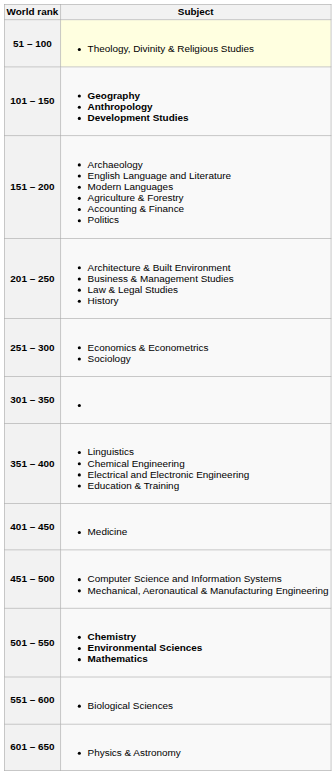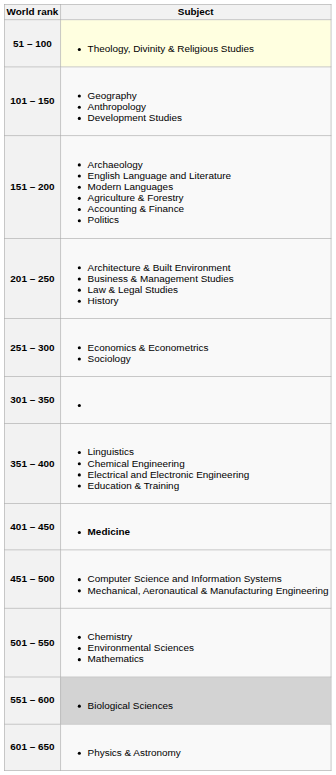(196, 107) bold -> (196, 107) normal
(196, 532) normal -> (196, 532) bold
(196, 648) bold -> (196, 648) normal
(196, 706) no background -> (196, 706) lightgrey background
